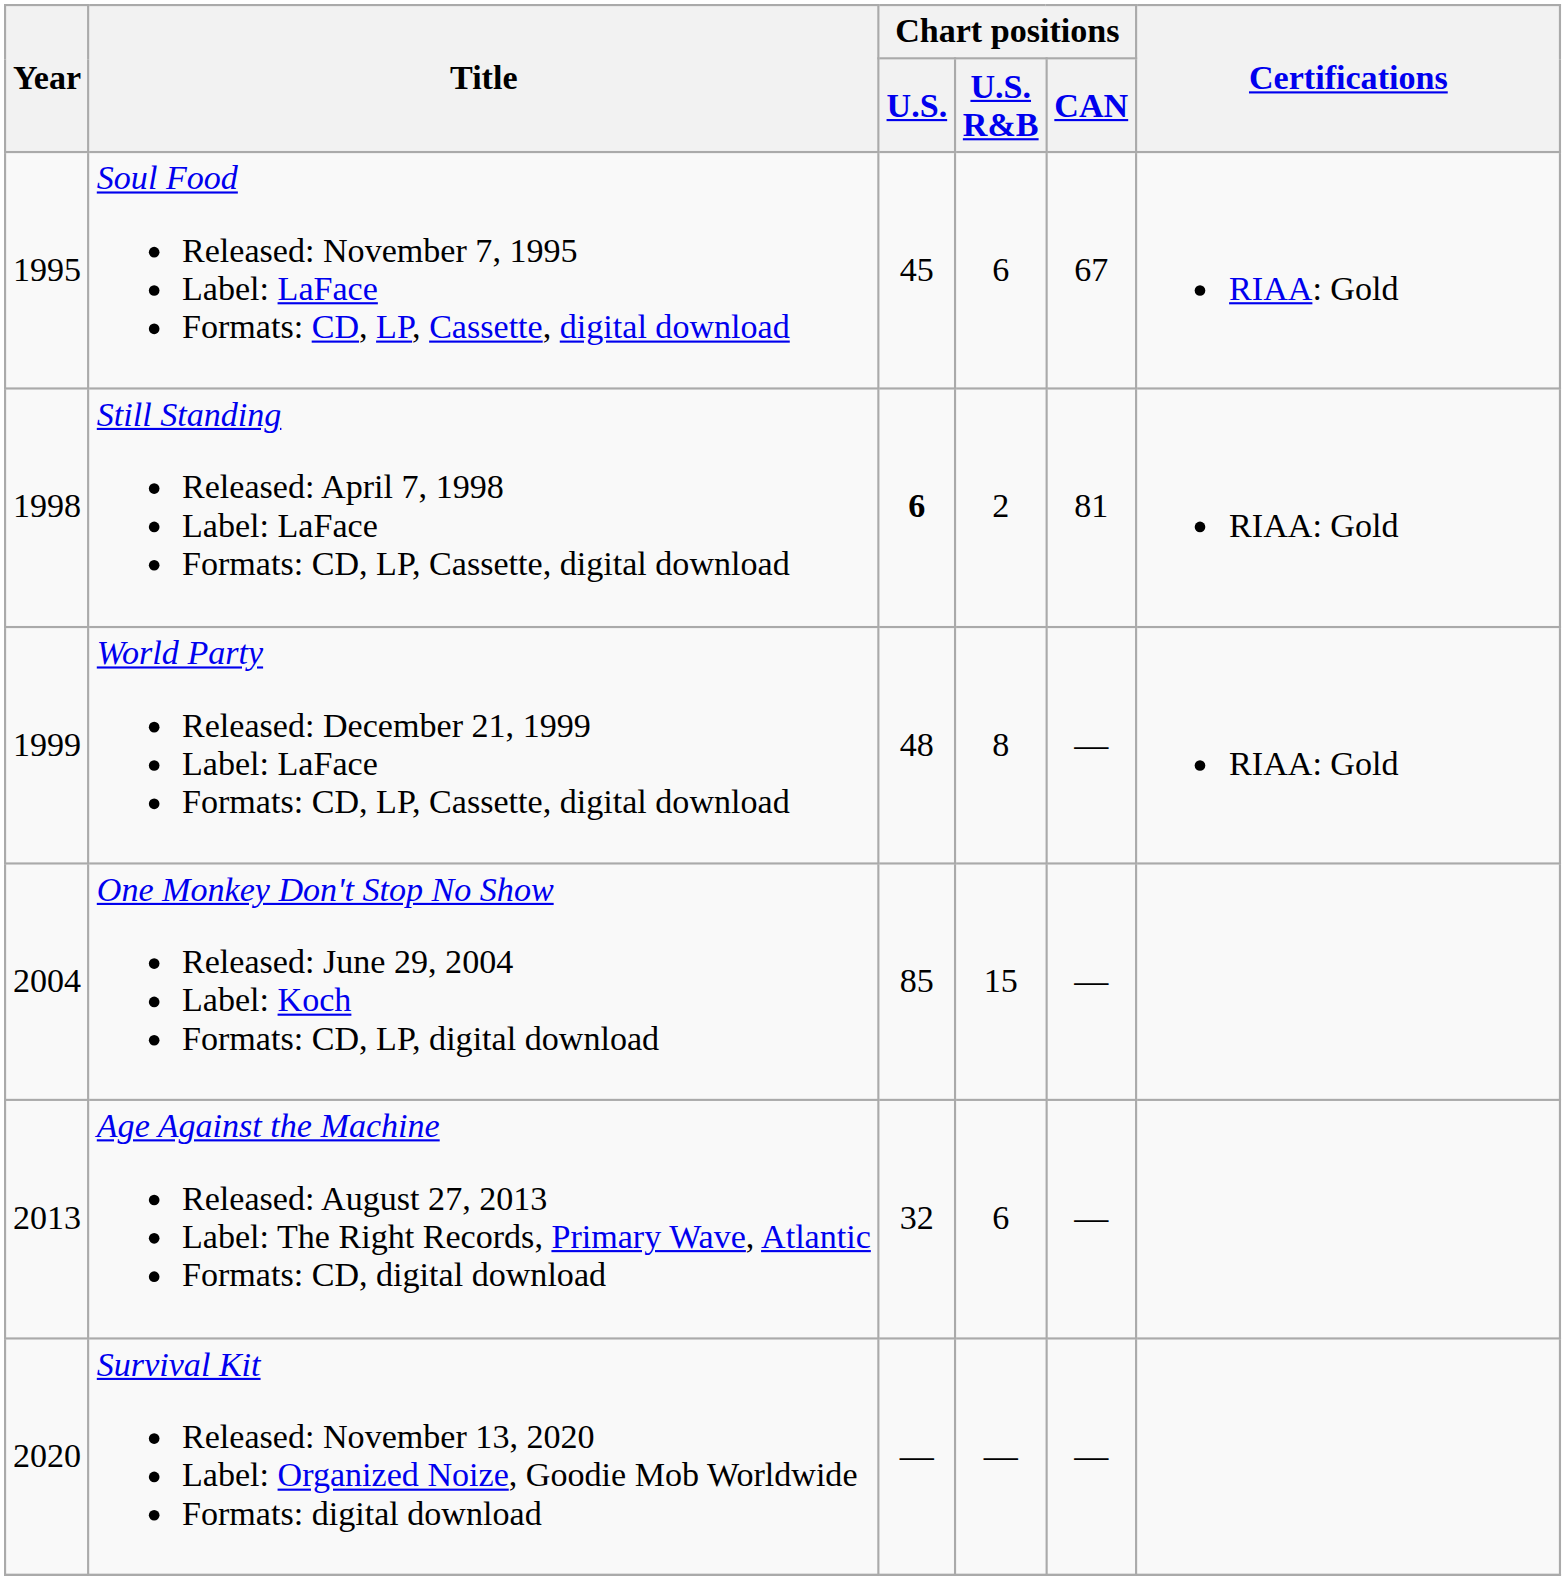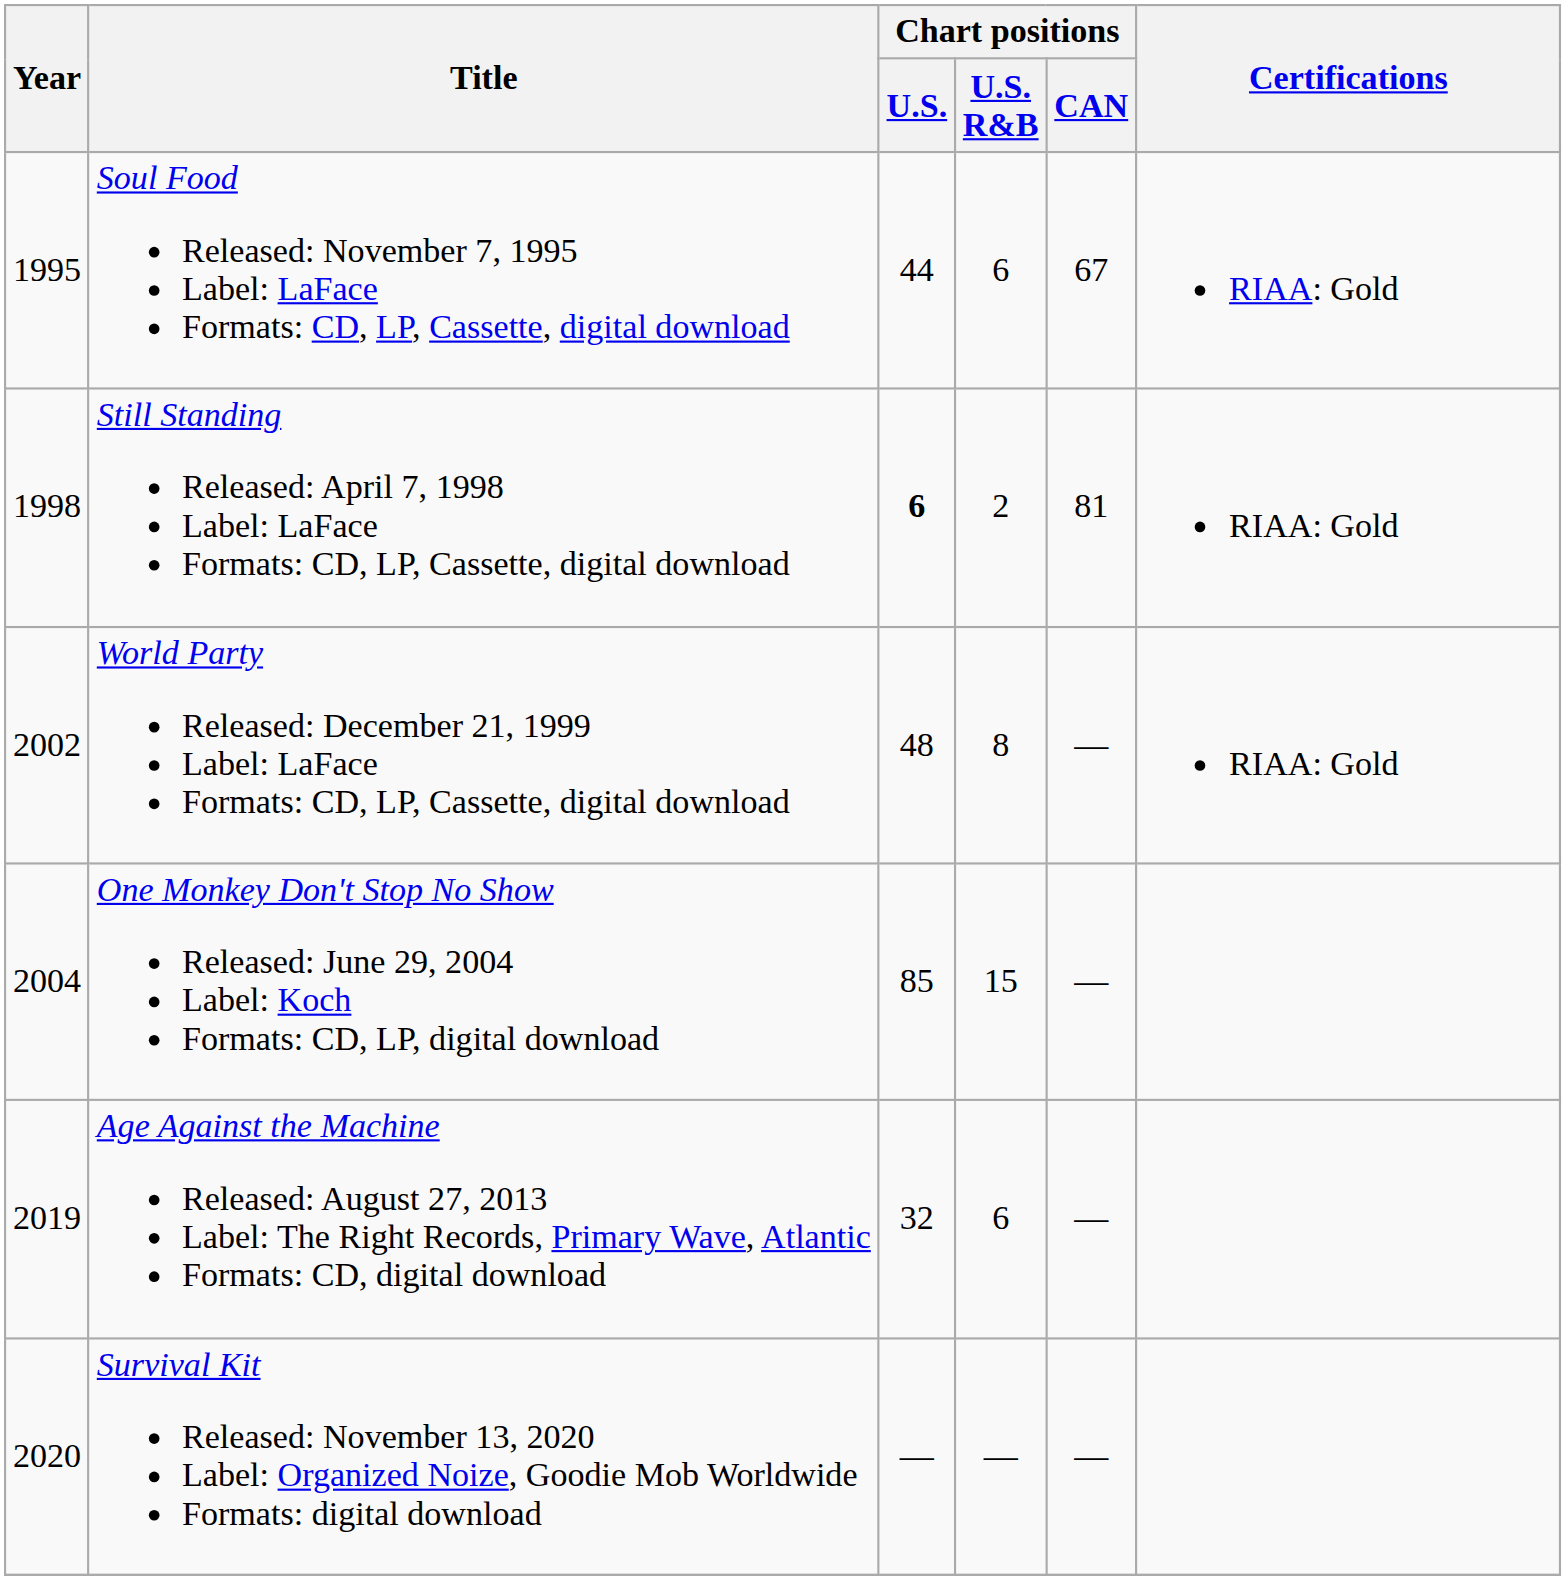(917, 269) 45 -> (917, 269) 44
(47, 744) 1999 -> (47, 744) 2002
(47, 1218) 2013 -> (47, 1218) 2019
